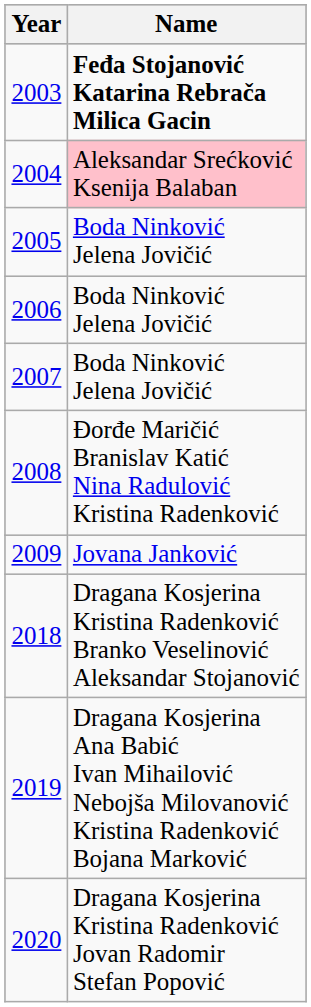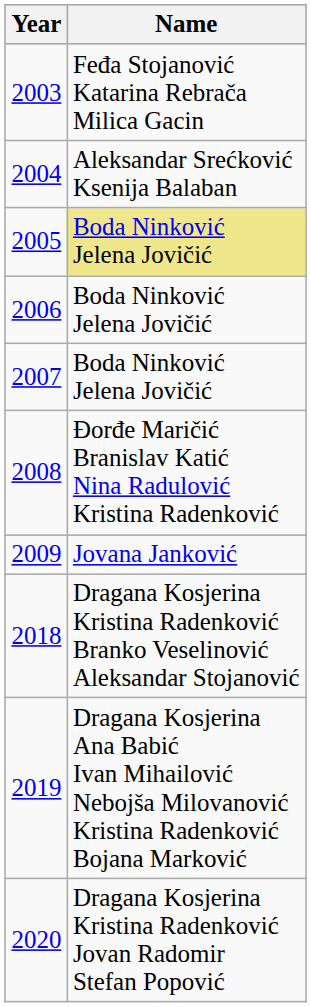(170, 91) bold -> (160, 91) normal
(183, 173) pink background -> (183, 173) no background
(149, 241) no background -> (149, 241) khaki background
